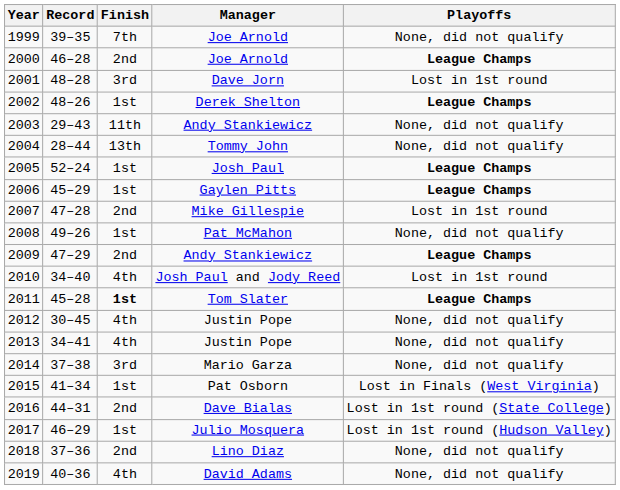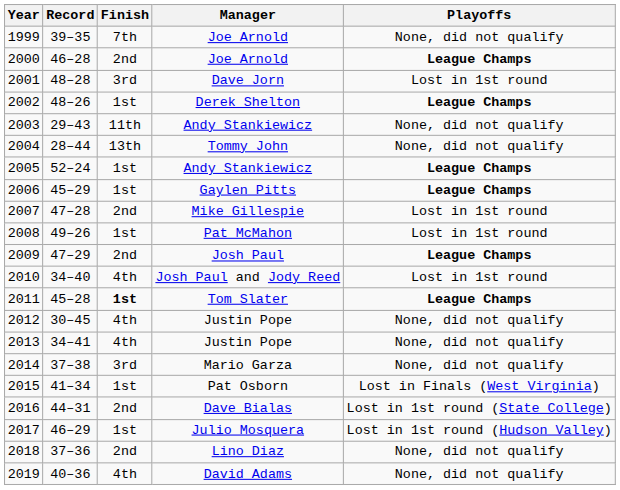(248, 168) Josh Paul -> (248, 168) Andy Stankiewicz
(479, 234) None, did not qualify -> (479, 234) Lost in 1st round
(248, 255) Andy Stankiewicz -> (248, 255) Josh Paul
